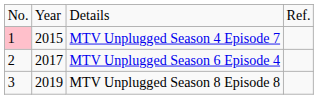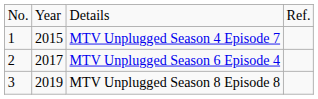(11, 37) pink background -> (11, 37) no background
